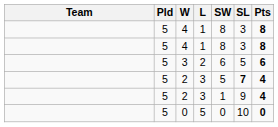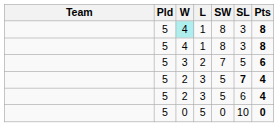(185, 29) no background -> (185, 29) paleturquoise background
(223, 63) 6 -> (223, 63) 7
(223, 96) 1 -> (223, 96) 5
(243, 96) 9 -> (243, 96) 6
